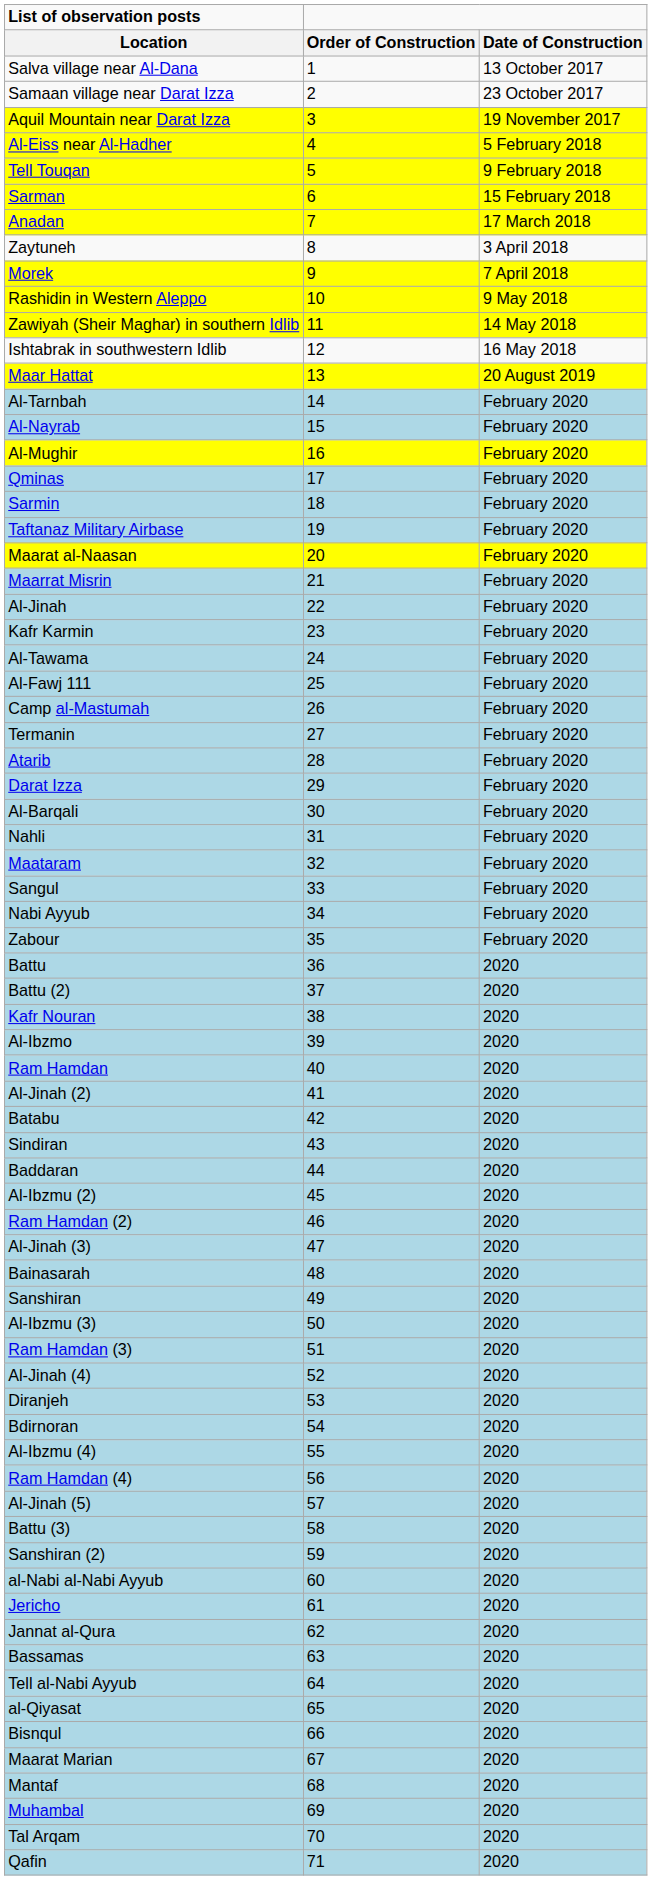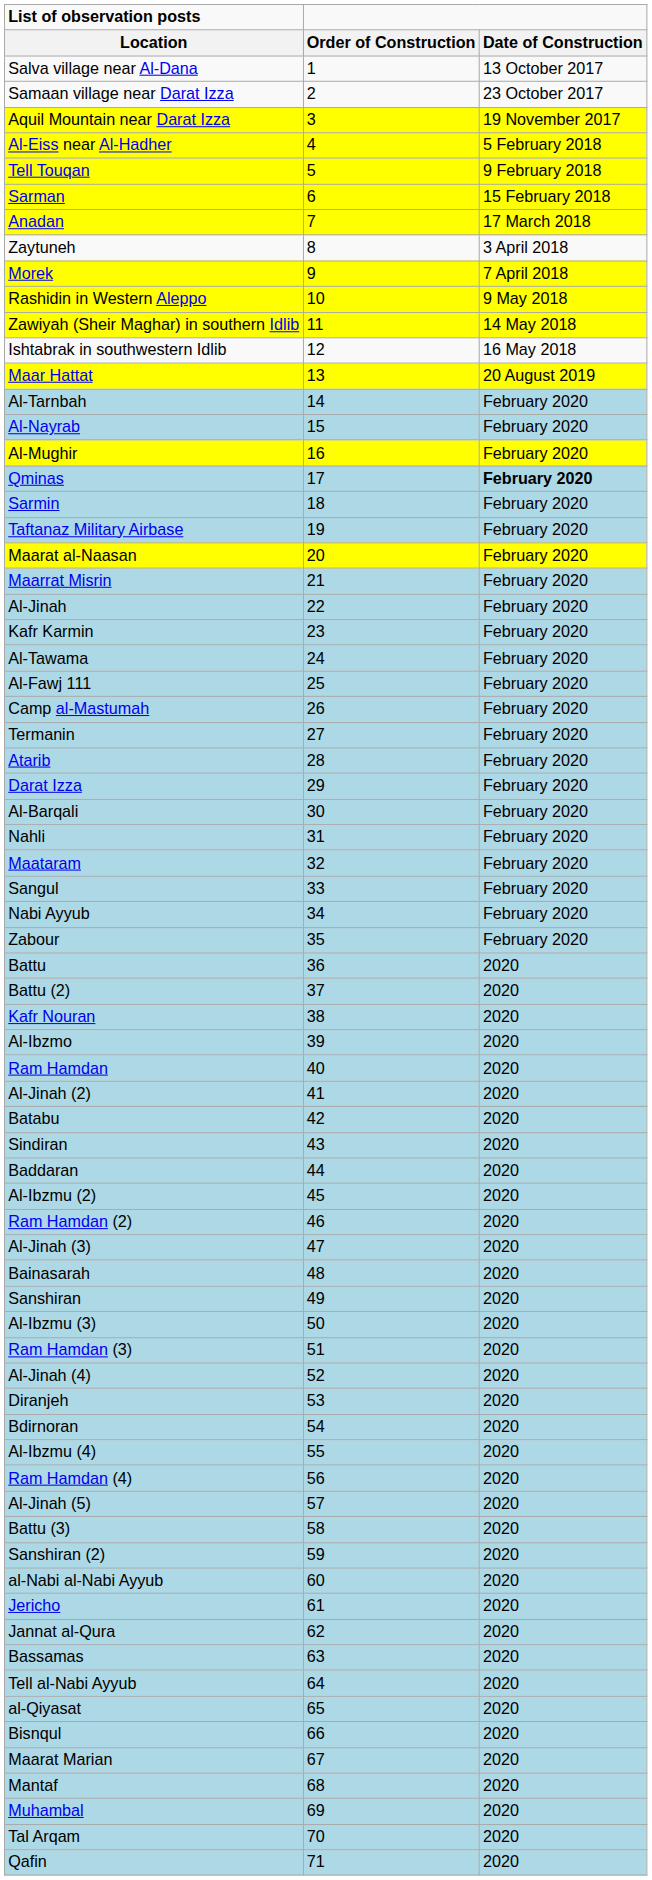(535, 478) normal -> (538, 478) bold
